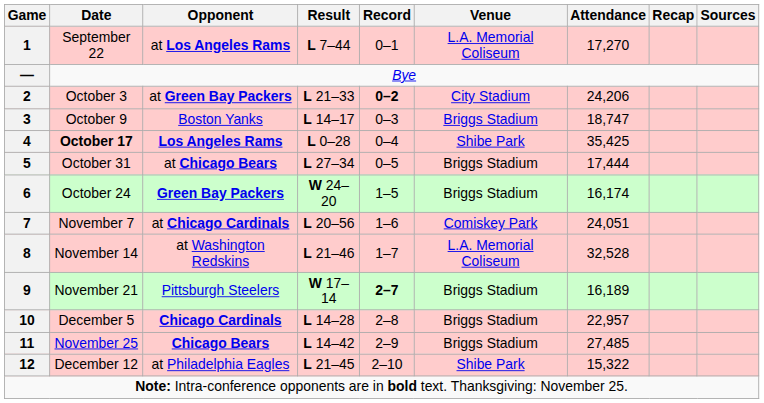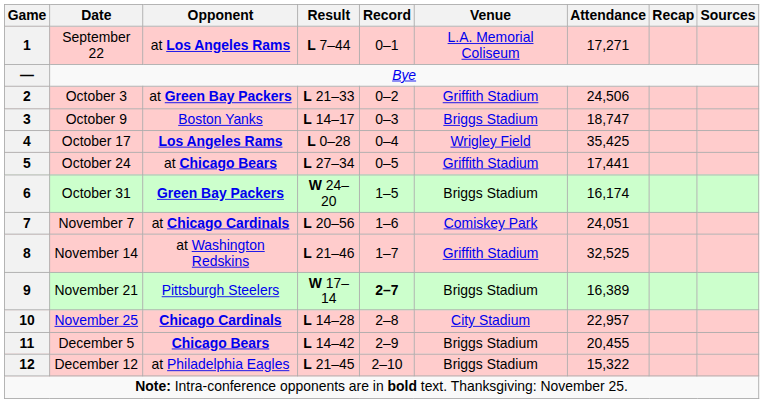(608, 45) 17,270 -> (608, 45) 17,271
(387, 97) bold -> (387, 97) normal
(491, 97) City Stadium -> (491, 97) Griffith Stadium
(608, 97) 24,206 -> (608, 97) 24,506
(96, 141) bold -> (96, 141) normal
(491, 141) Shibe Park -> (491, 141) Wrigley Field
(96, 163) October 31 -> (96, 163) October 24
(491, 163) Briggs Stadium -> (491, 163) Griffith Stadium
(608, 163) 17,444 -> (608, 163) 17,441
(96, 193) October 24 -> (96, 193) October 31
(491, 253) L.A. Memorial Coliseum -> (491, 253) Griffith Stadium
(608, 253) 32,528 -> (608, 253) 32,525
(608, 291) 16,189 -> (608, 291) 16,389
(96, 321) December 5 -> (96, 321) November 25
(491, 321) Briggs Stadium -> (491, 321) City Stadium
(96, 343) November 25 -> (96, 343) December 5
(608, 343) 27,485 -> (608, 343) 20,455
(491, 365) Shibe Park -> (491, 365) Briggs Stadium
